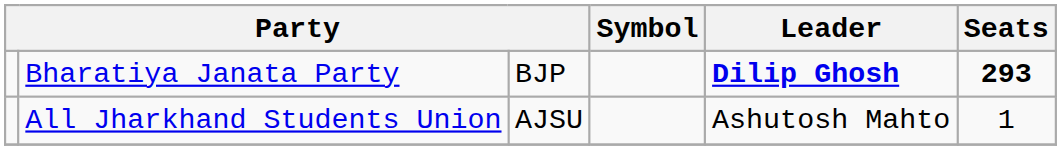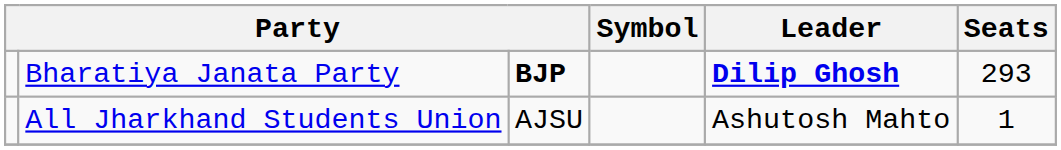(541, 74) normal -> (541, 74) bold
(1006, 74) bold -> (1006, 74) normal
